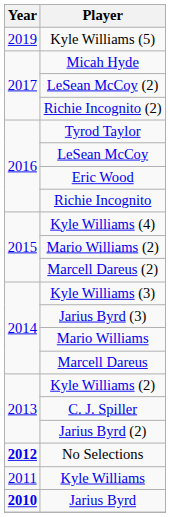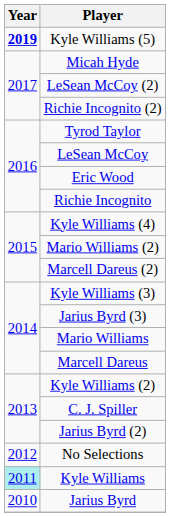(22, 39) normal -> (22, 39) bold
(22, 454) bold -> (22, 454) normal
(22, 477) no background -> (22, 477) paleturquoise background
(22, 500) bold -> (22, 500) normal
